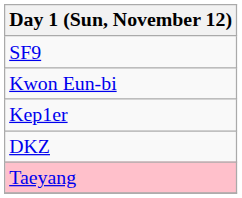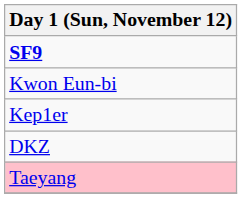(25, 51) normal -> (26, 51) bold
